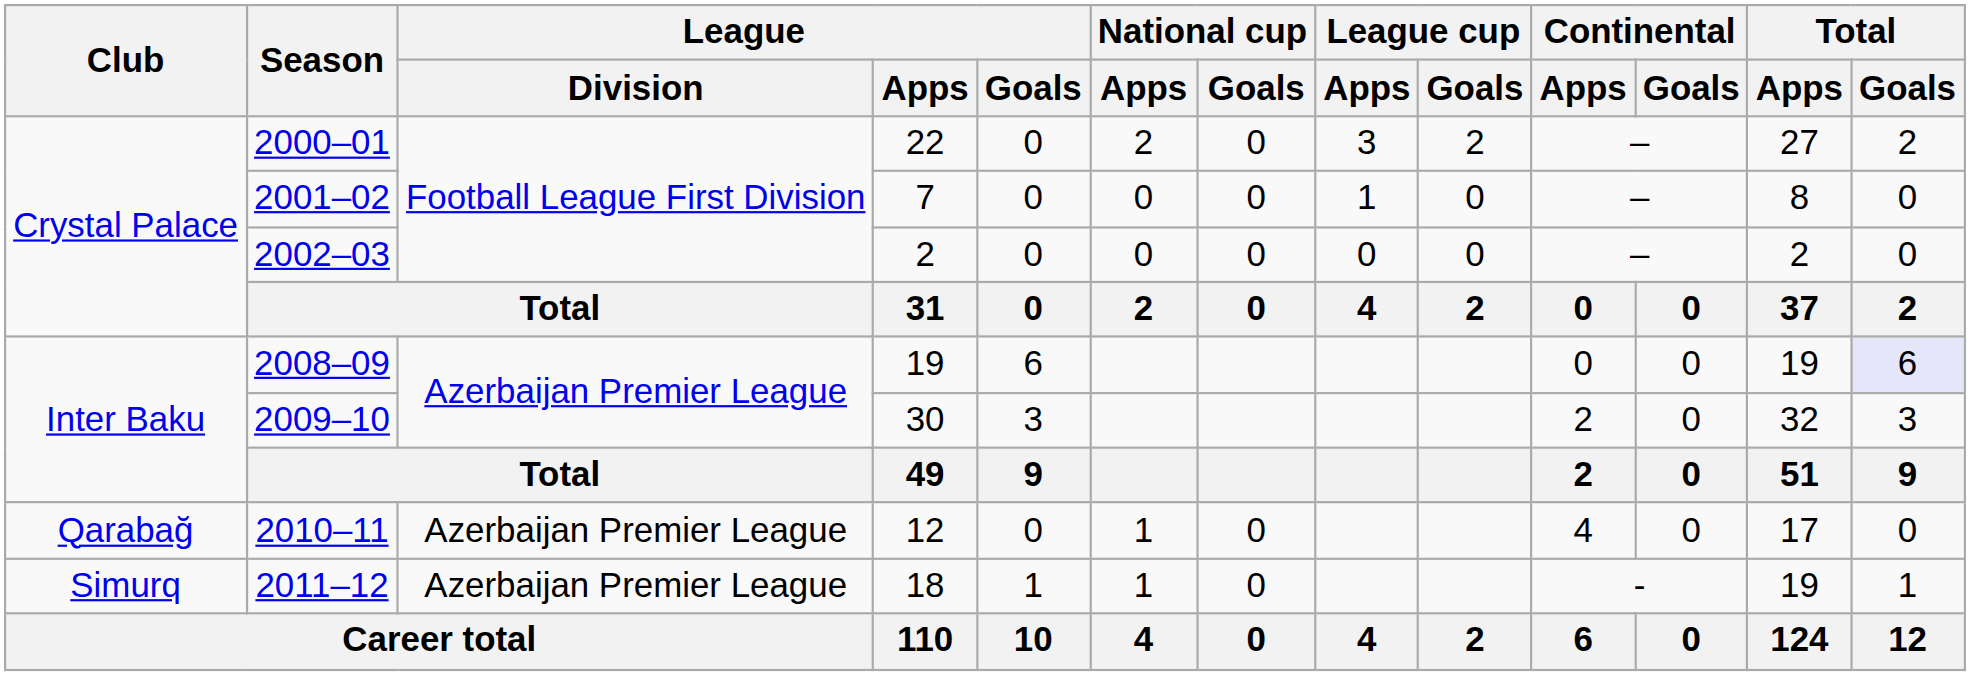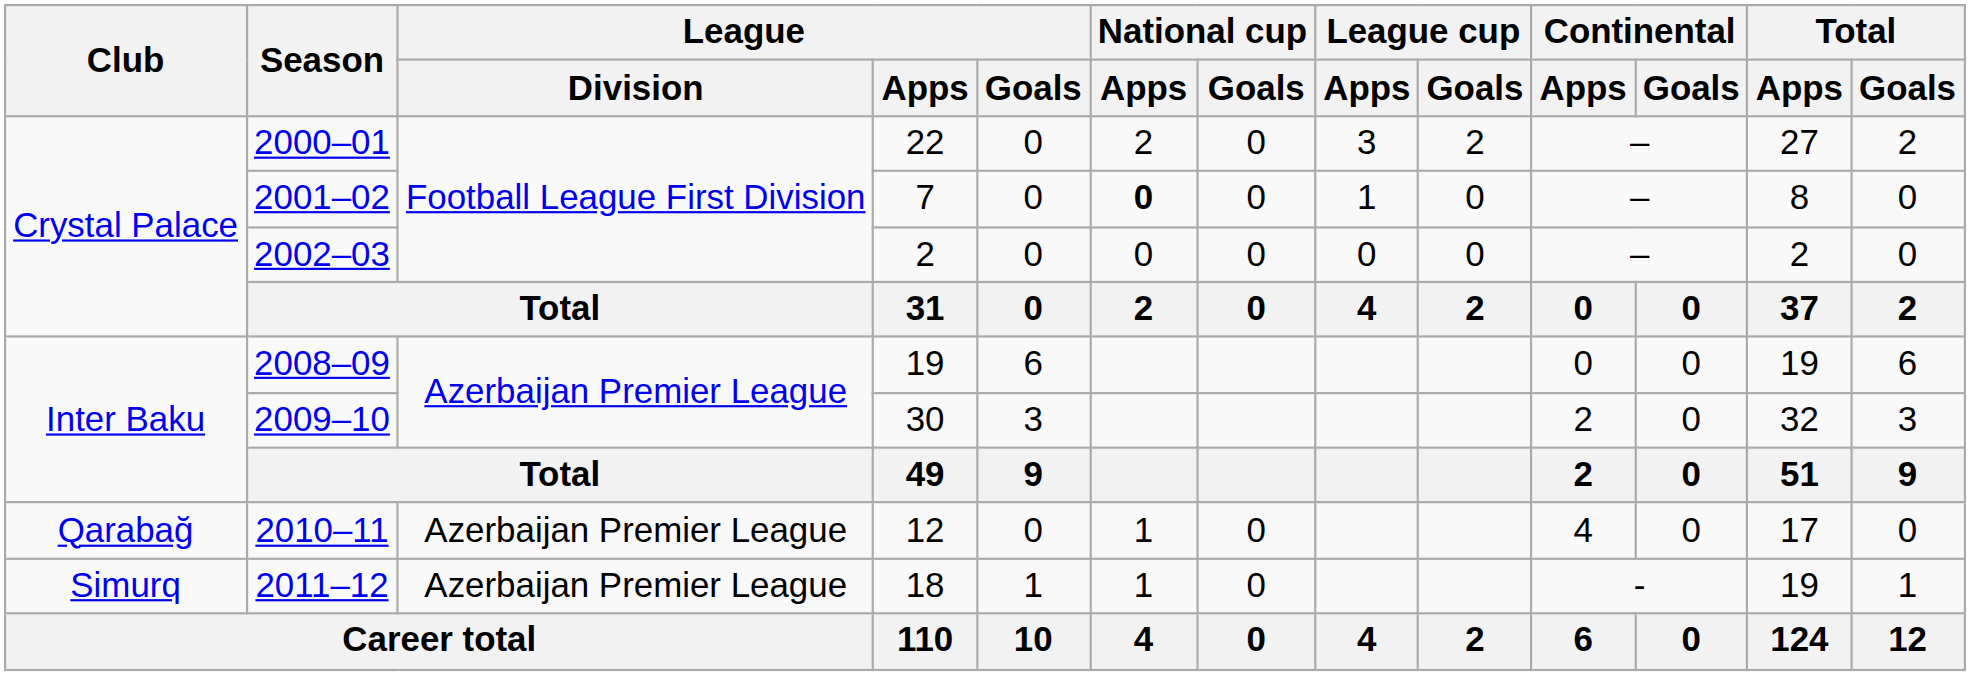(1144, 198) normal -> (1144, 198) bold
(1908, 364) lavender background -> (1908, 364) no background
